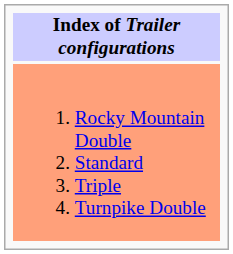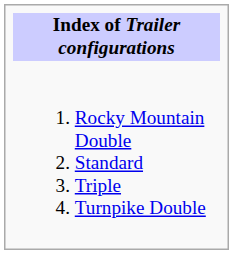(116, 164) lightsalmon background -> (116, 164) no background
